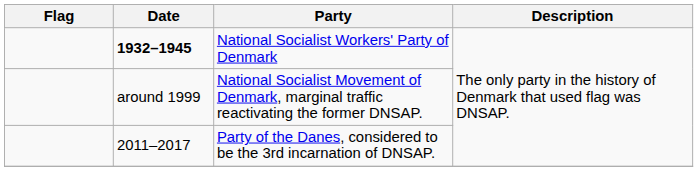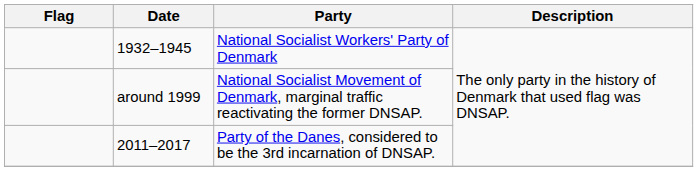(154, 48) bold -> (154, 48) normal
